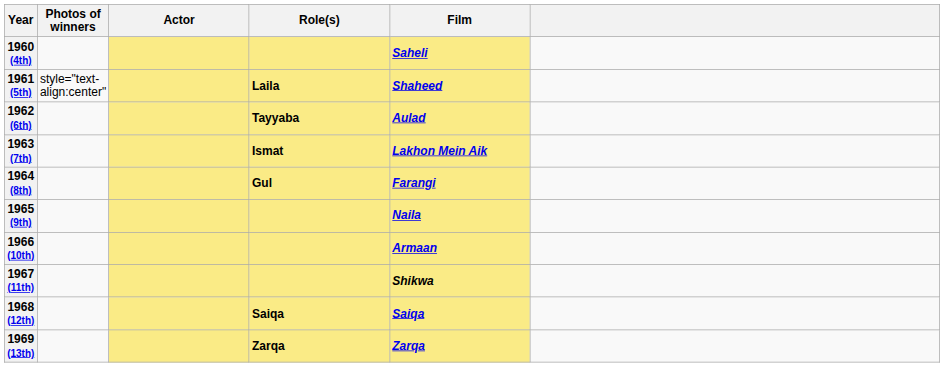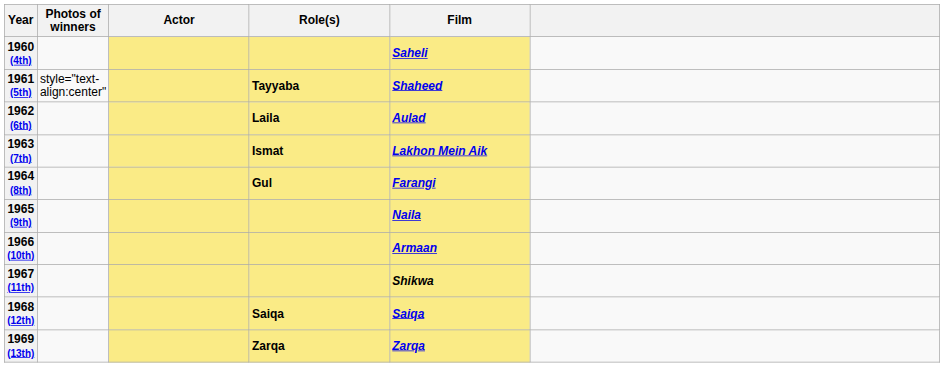(266, 85) Laila -> (276, 85) Tayyaba
(276, 118) Tayyaba -> (266, 118) Laila
